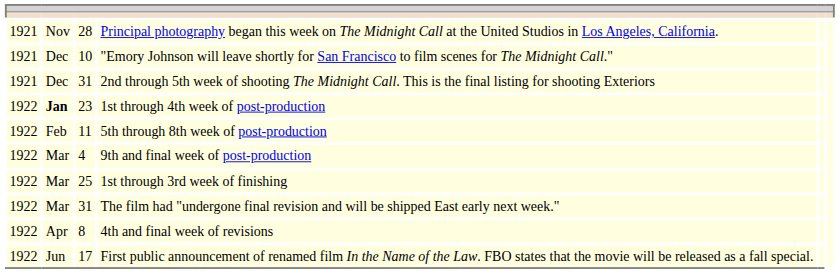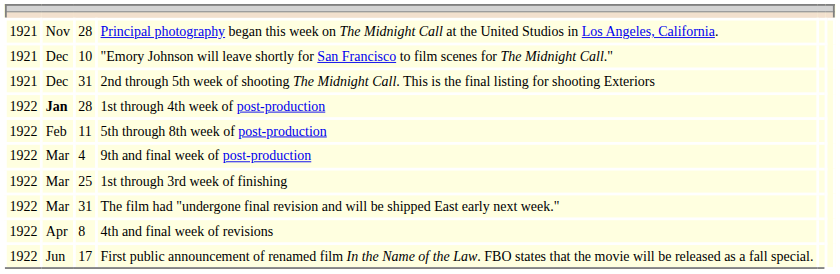(85, 106) 23 -> (85, 106) 28
